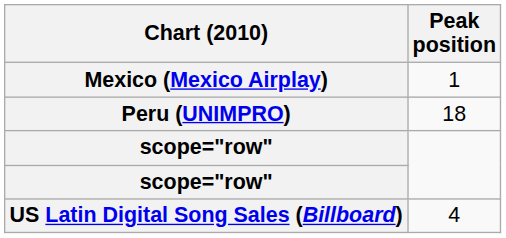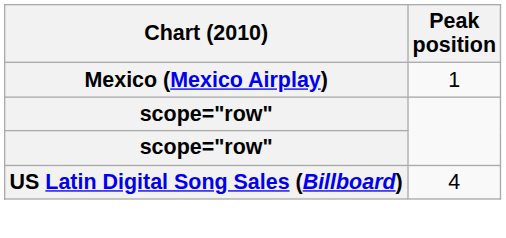- row: (206, 113)
